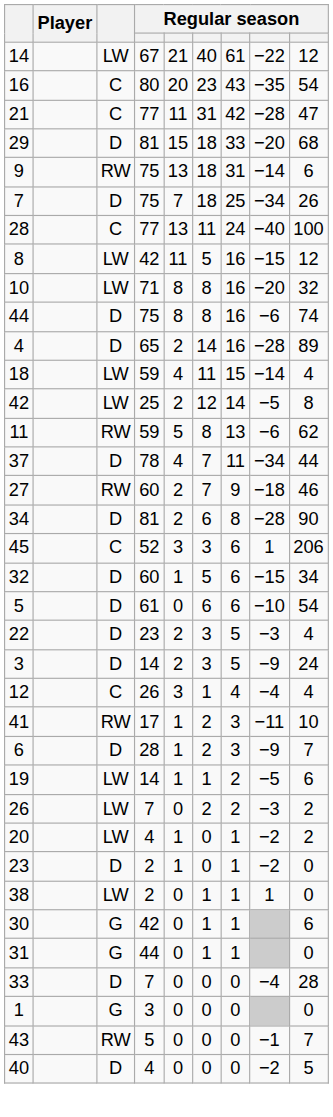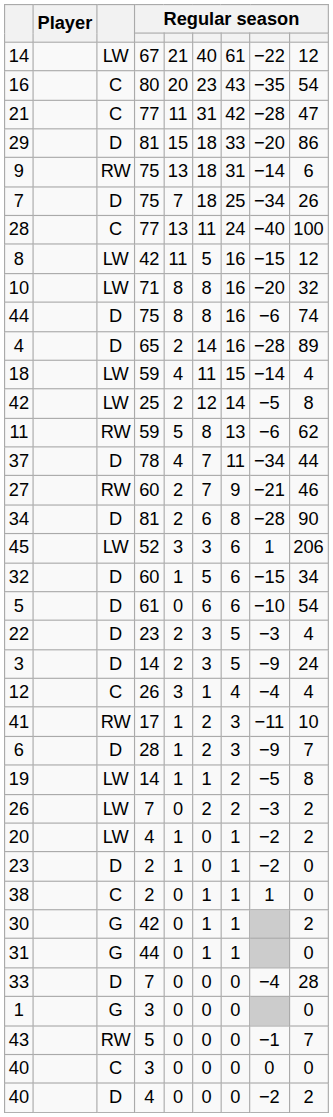(308, 143) 68 -> (308, 143) 86
(269, 490) −18 -> (269, 490) −21
(116, 548) C -> (116, 548) LW
(308, 779) 6 -> (308, 779) 8
(116, 895) LW -> (116, 895) C
(308, 924) 6 -> (308, 924) 2
+ row: (19, 1068)
(308, 1068) 5 -> (308, 1097) 2
